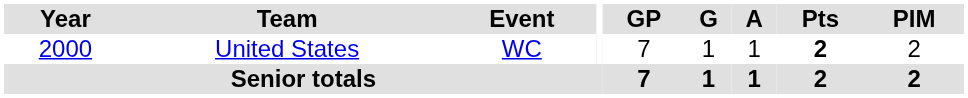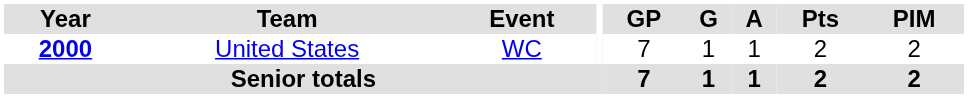(65, 48) normal -> (65, 48) bold
(820, 48) bold -> (820, 48) normal
